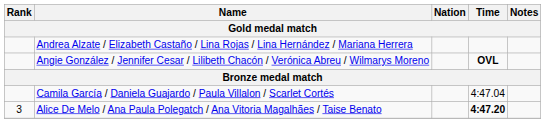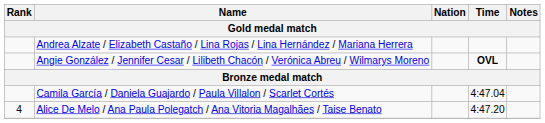(19, 110) 3 -> (19, 110) 4
(488, 110) bold -> (488, 110) normal
